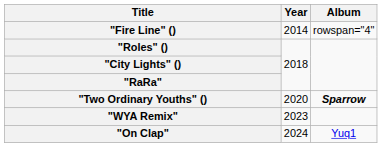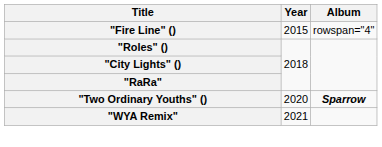(296, 30) 2014 -> (296, 30) 2015
(296, 116) 2023 -> (296, 116) 2021
- row: (143, 133)
